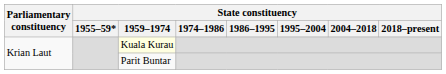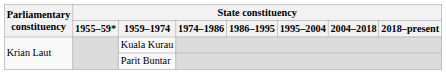(147, 45) lightyellow background -> (147, 45) no background
